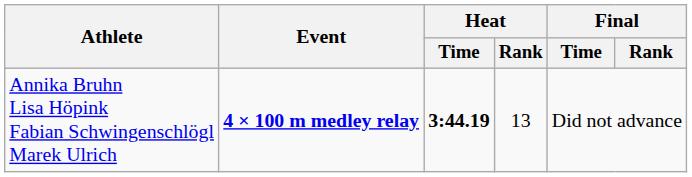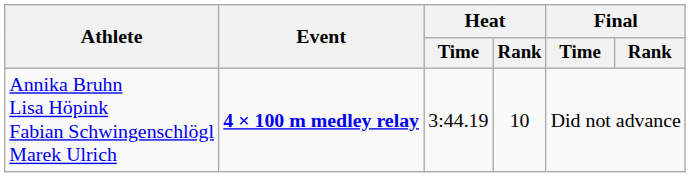(459, 120) bold -> (458, 120) normal
(521, 120) 13 -> (520, 120) 10
